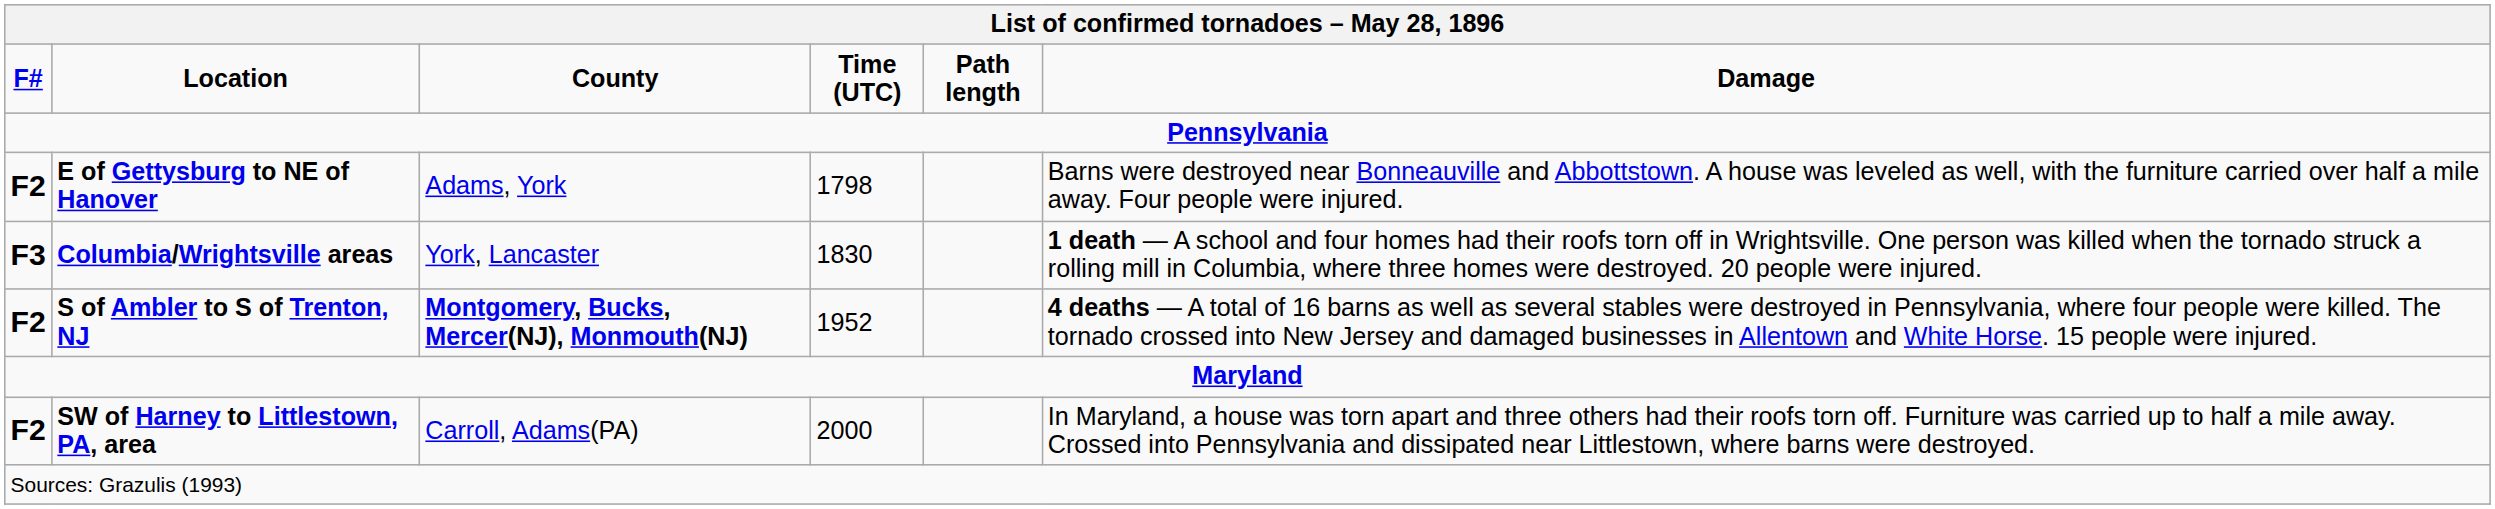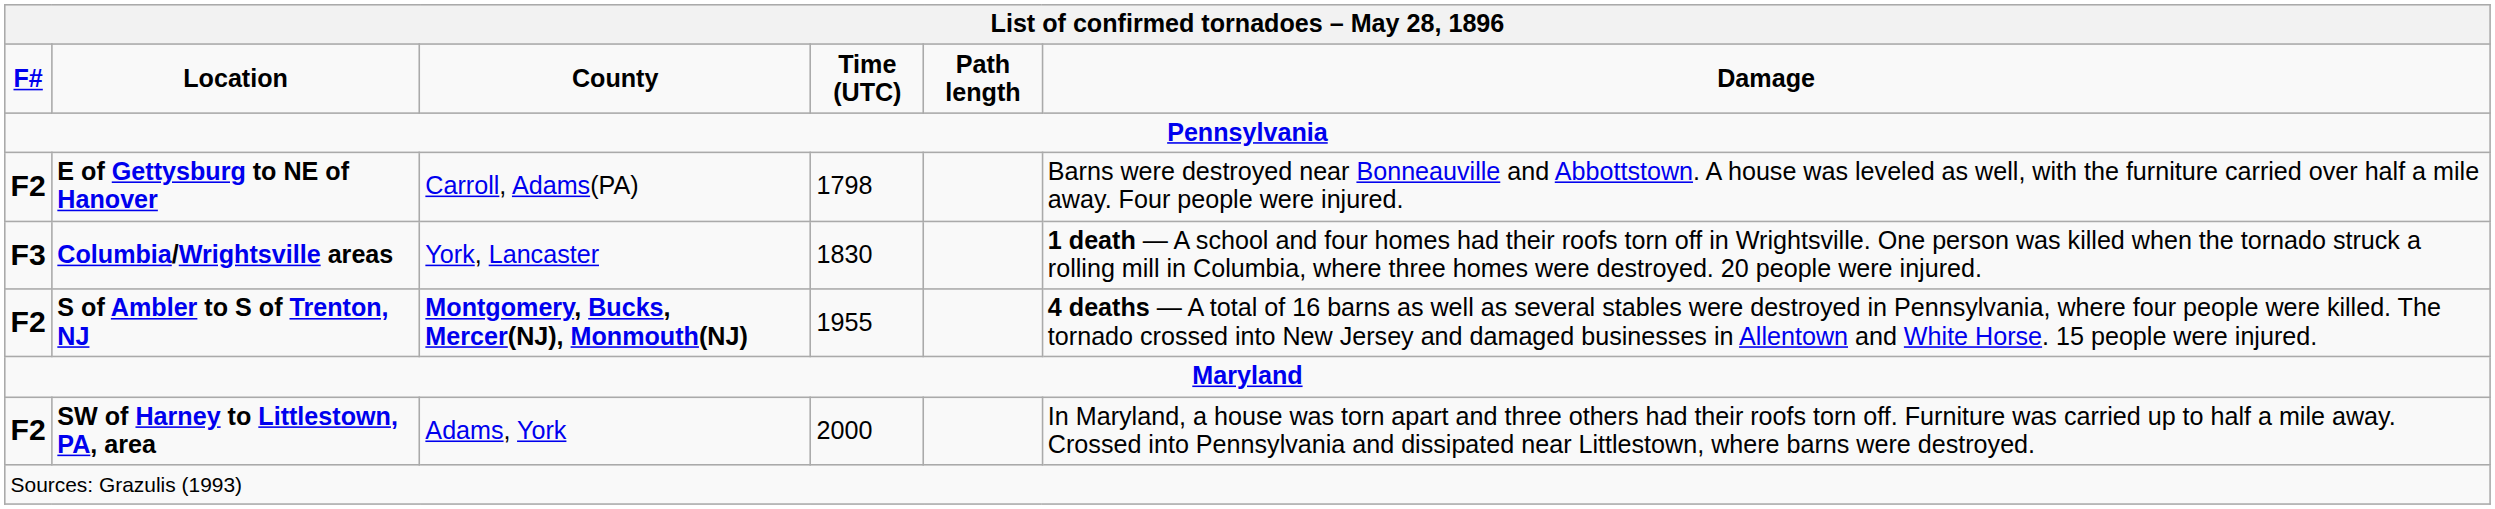(496, 186) Adams, York -> (532, 186) Carroll, Adams(PA)
(844, 322) 1952 -> (844, 322) 1955
(532, 430) Carroll, Adams(PA) -> (496, 430) Adams, York
